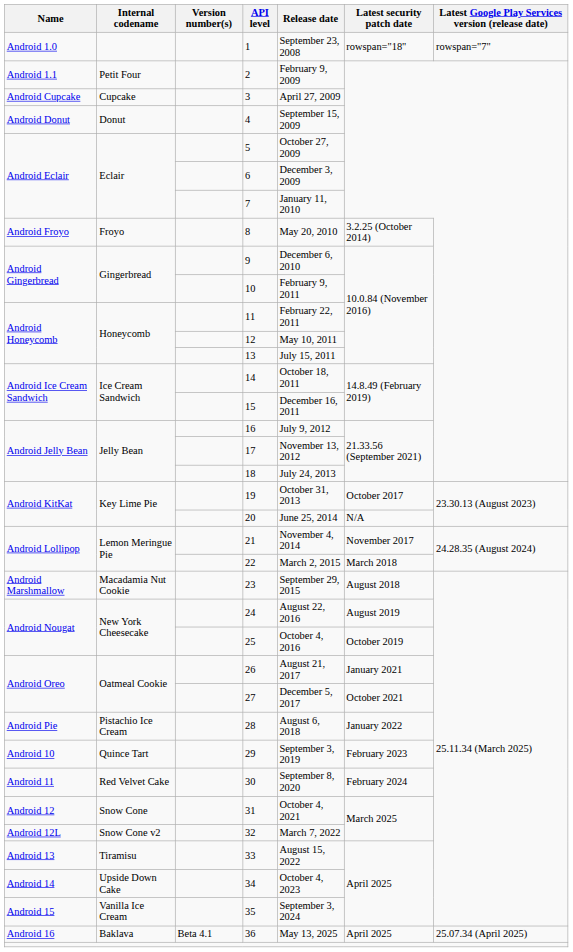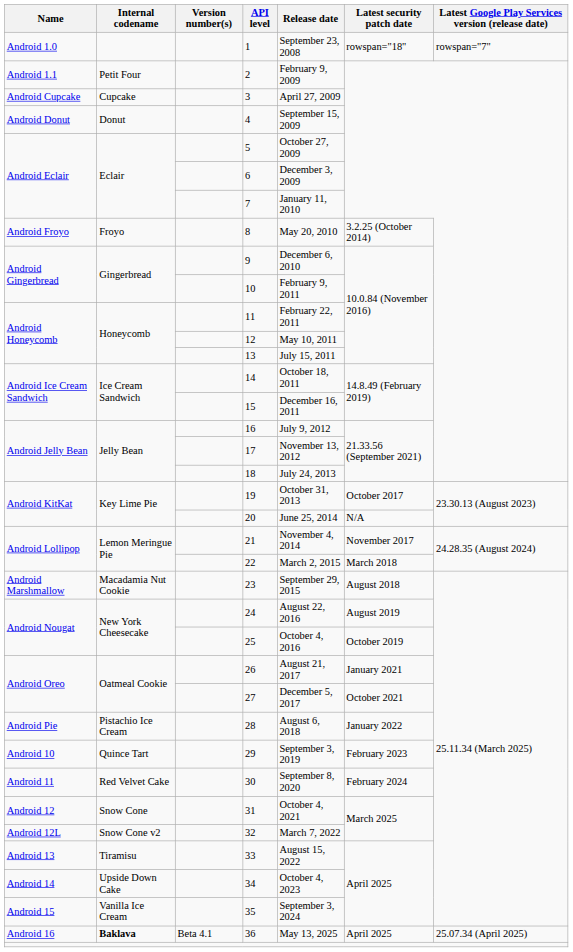(116, 934) normal -> (118, 934) bold
